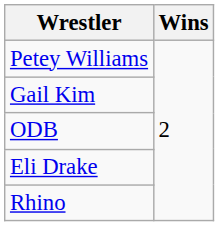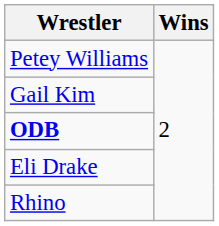(34, 130) normal -> (35, 130) bold
